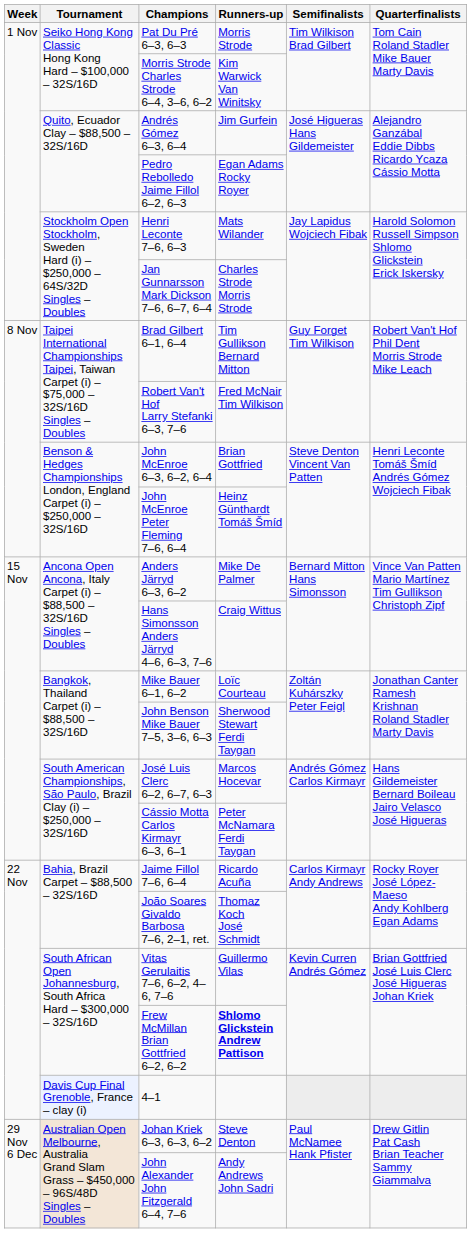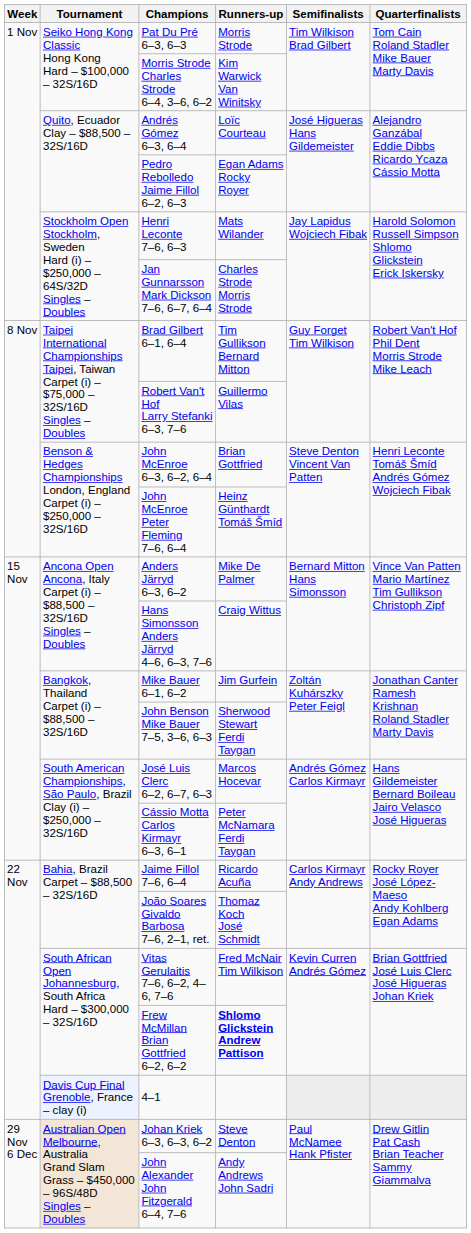(248, 120) Jim Gurfein -> (242, 127) Loïc Courteau
(251, 397) Fred McNair Tim Wilkison -> (243, 397) Guillermo Vilas
(242, 686) Loïc Courteau -> (248, 680) Jim Gurfein
(243, 964) Guillermo Vilas -> (251, 964) Fred McNair Tim Wilkison
